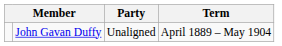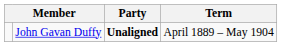(131, 32) normal -> (132, 32) bold
